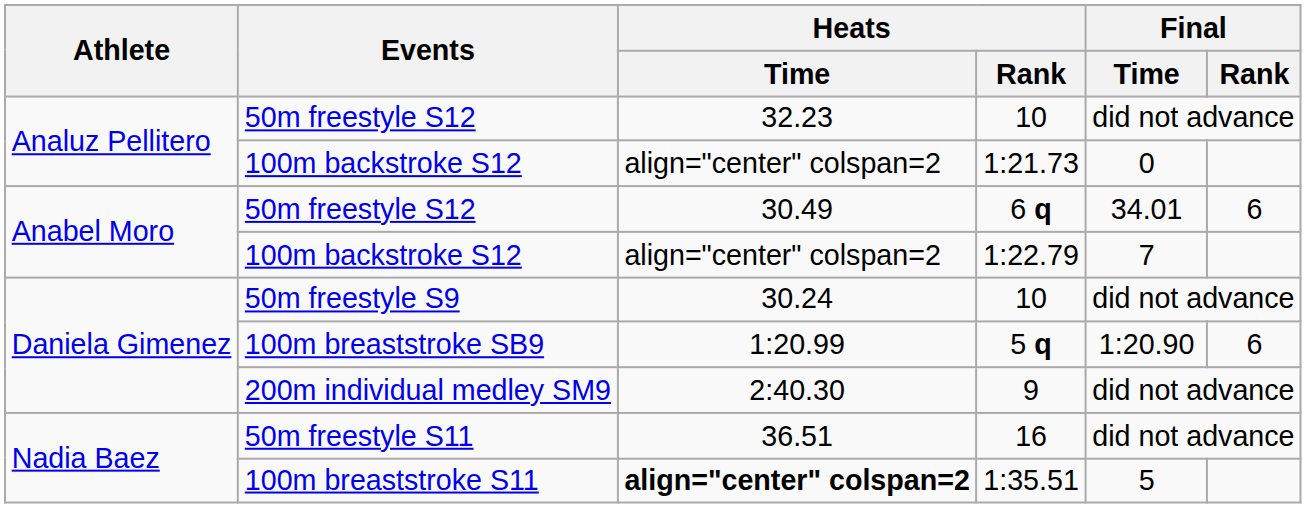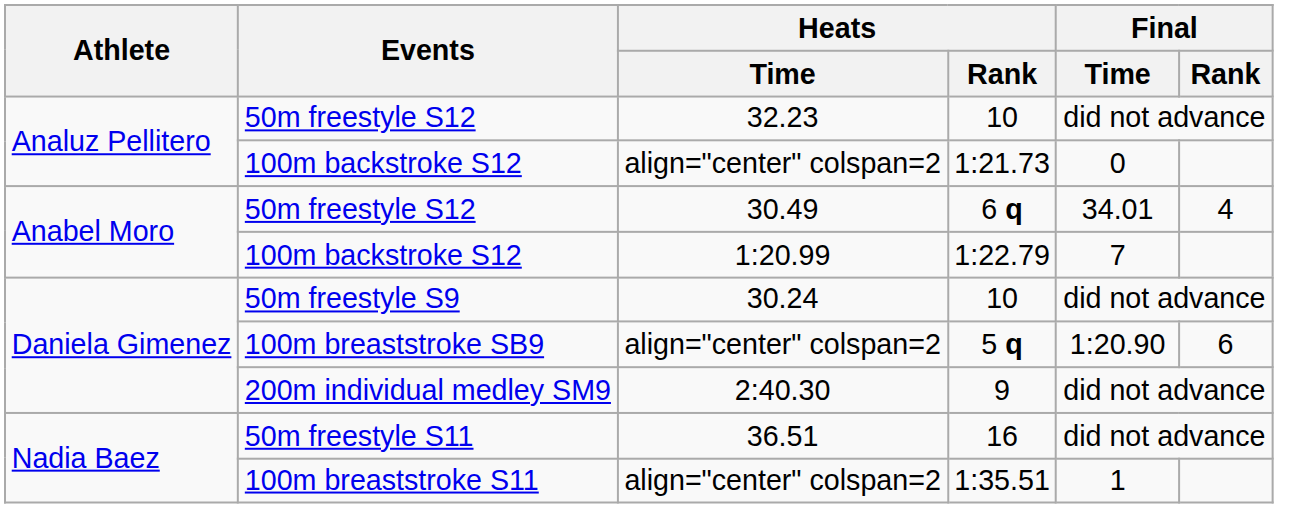(1254, 209) 6 -> (1225, 209) 4
(783, 254) align="center" colspan=2 -> (783, 254) 1:20.99
(797, 345) 1:20.99 -> (783, 345) align="center" colspan=2
(797, 481) bold -> (783, 481) normal
(1147, 481) 5 -> (1118, 481) 1
